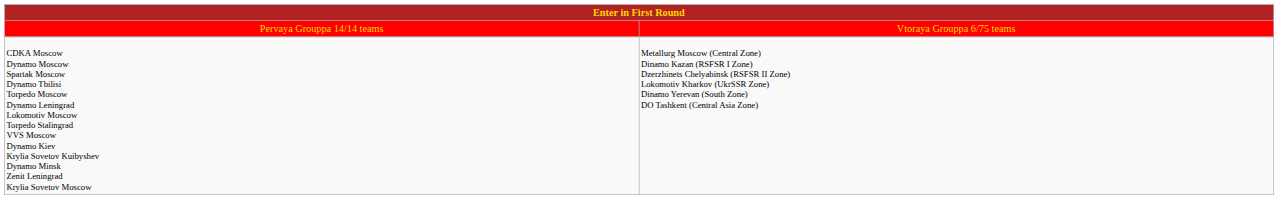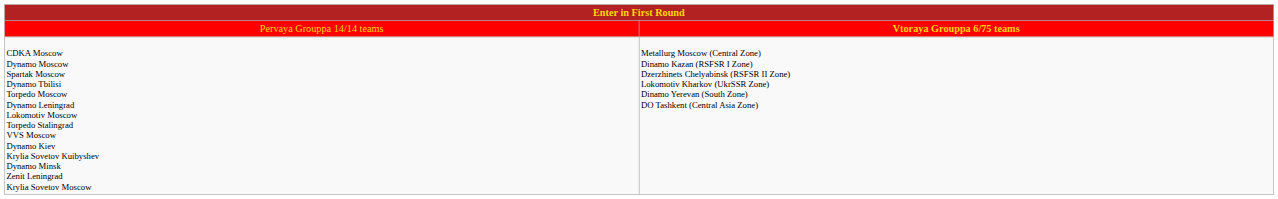(956, 28) normal -> (956, 28) bold
